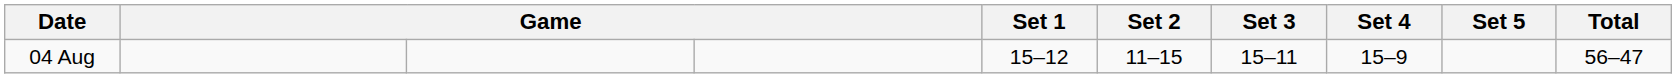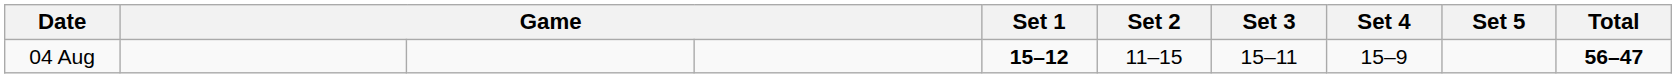(1039, 57) normal -> (1039, 57) bold
(1614, 57) normal -> (1614, 57) bold
